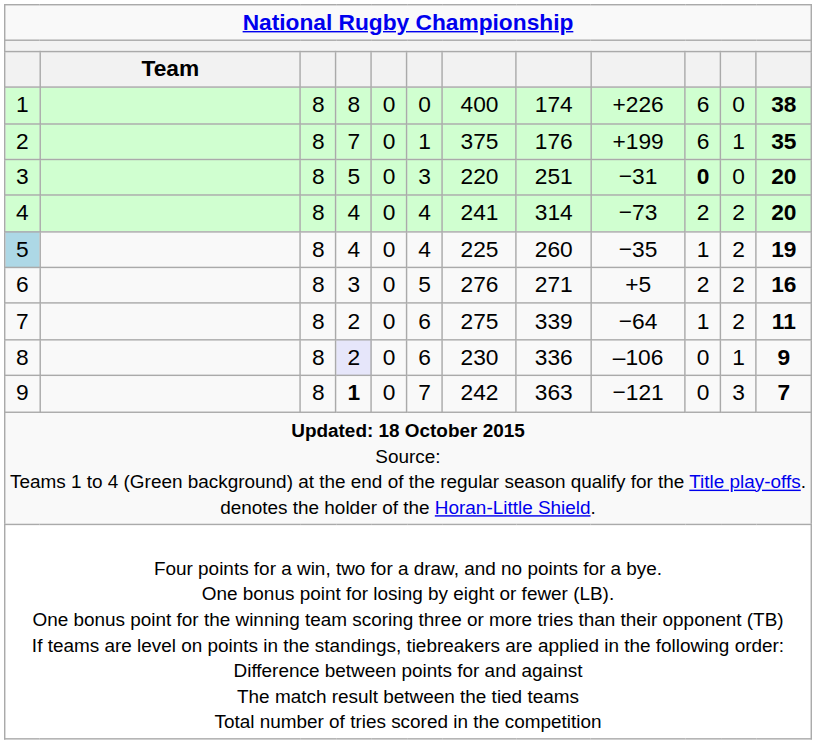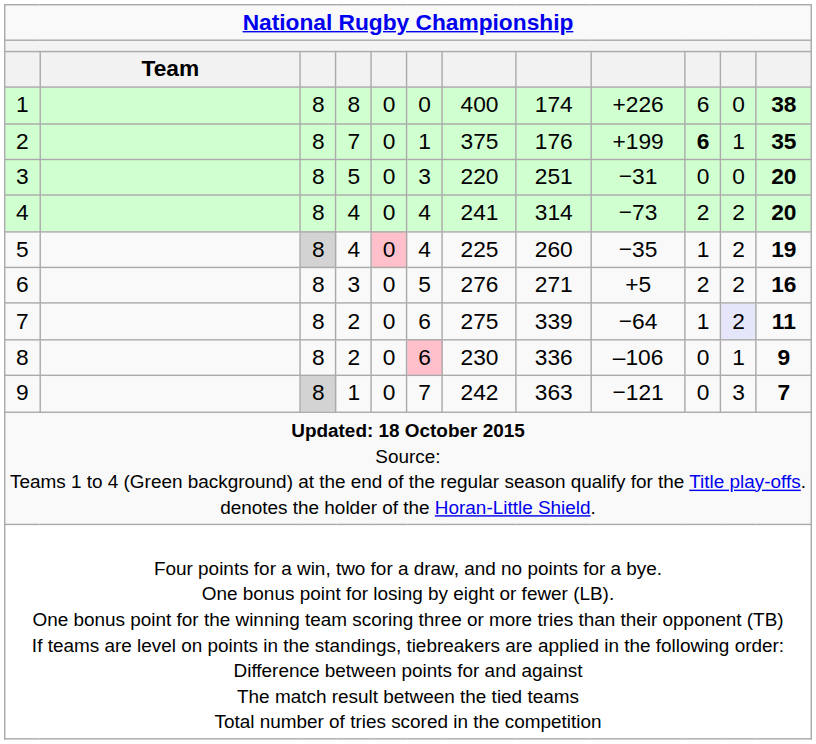(703, 141) normal -> (703, 141) bold
(703, 177) bold -> (703, 177) normal
(22, 249) lightblue background -> (22, 249) no background
(318, 249) no background -> (318, 249) lightgrey background
(389, 249) no background -> (389, 249) pink background
(739, 321) no background -> (739, 321) lavender background
(354, 357) lavender background -> (354, 357) no background
(425, 357) no background -> (425, 357) pink background
(318, 393) no background -> (318, 393) lightgrey background
(354, 393) bold -> (354, 393) normal
